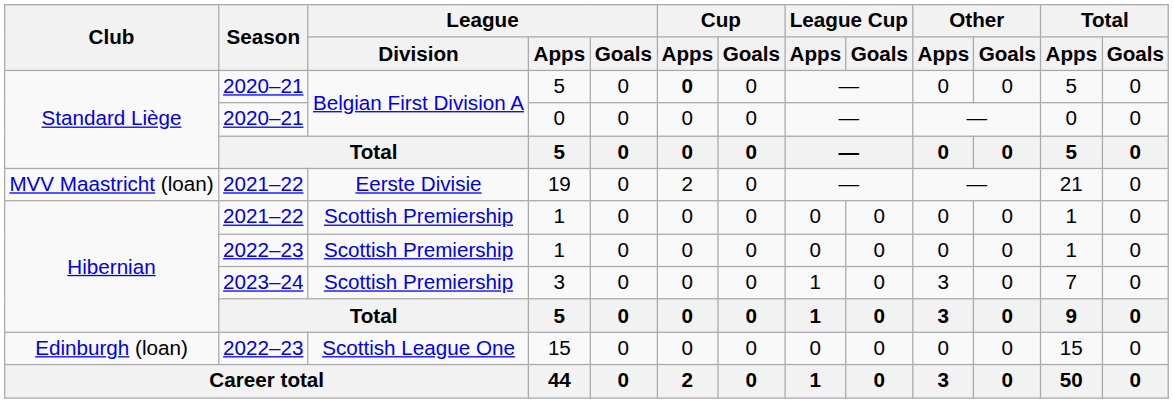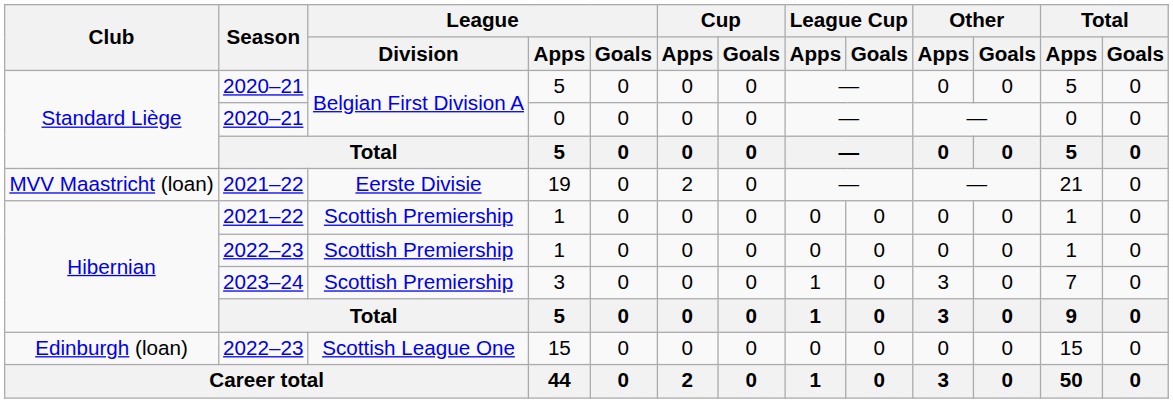(687, 86) bold -> (687, 86) normal
